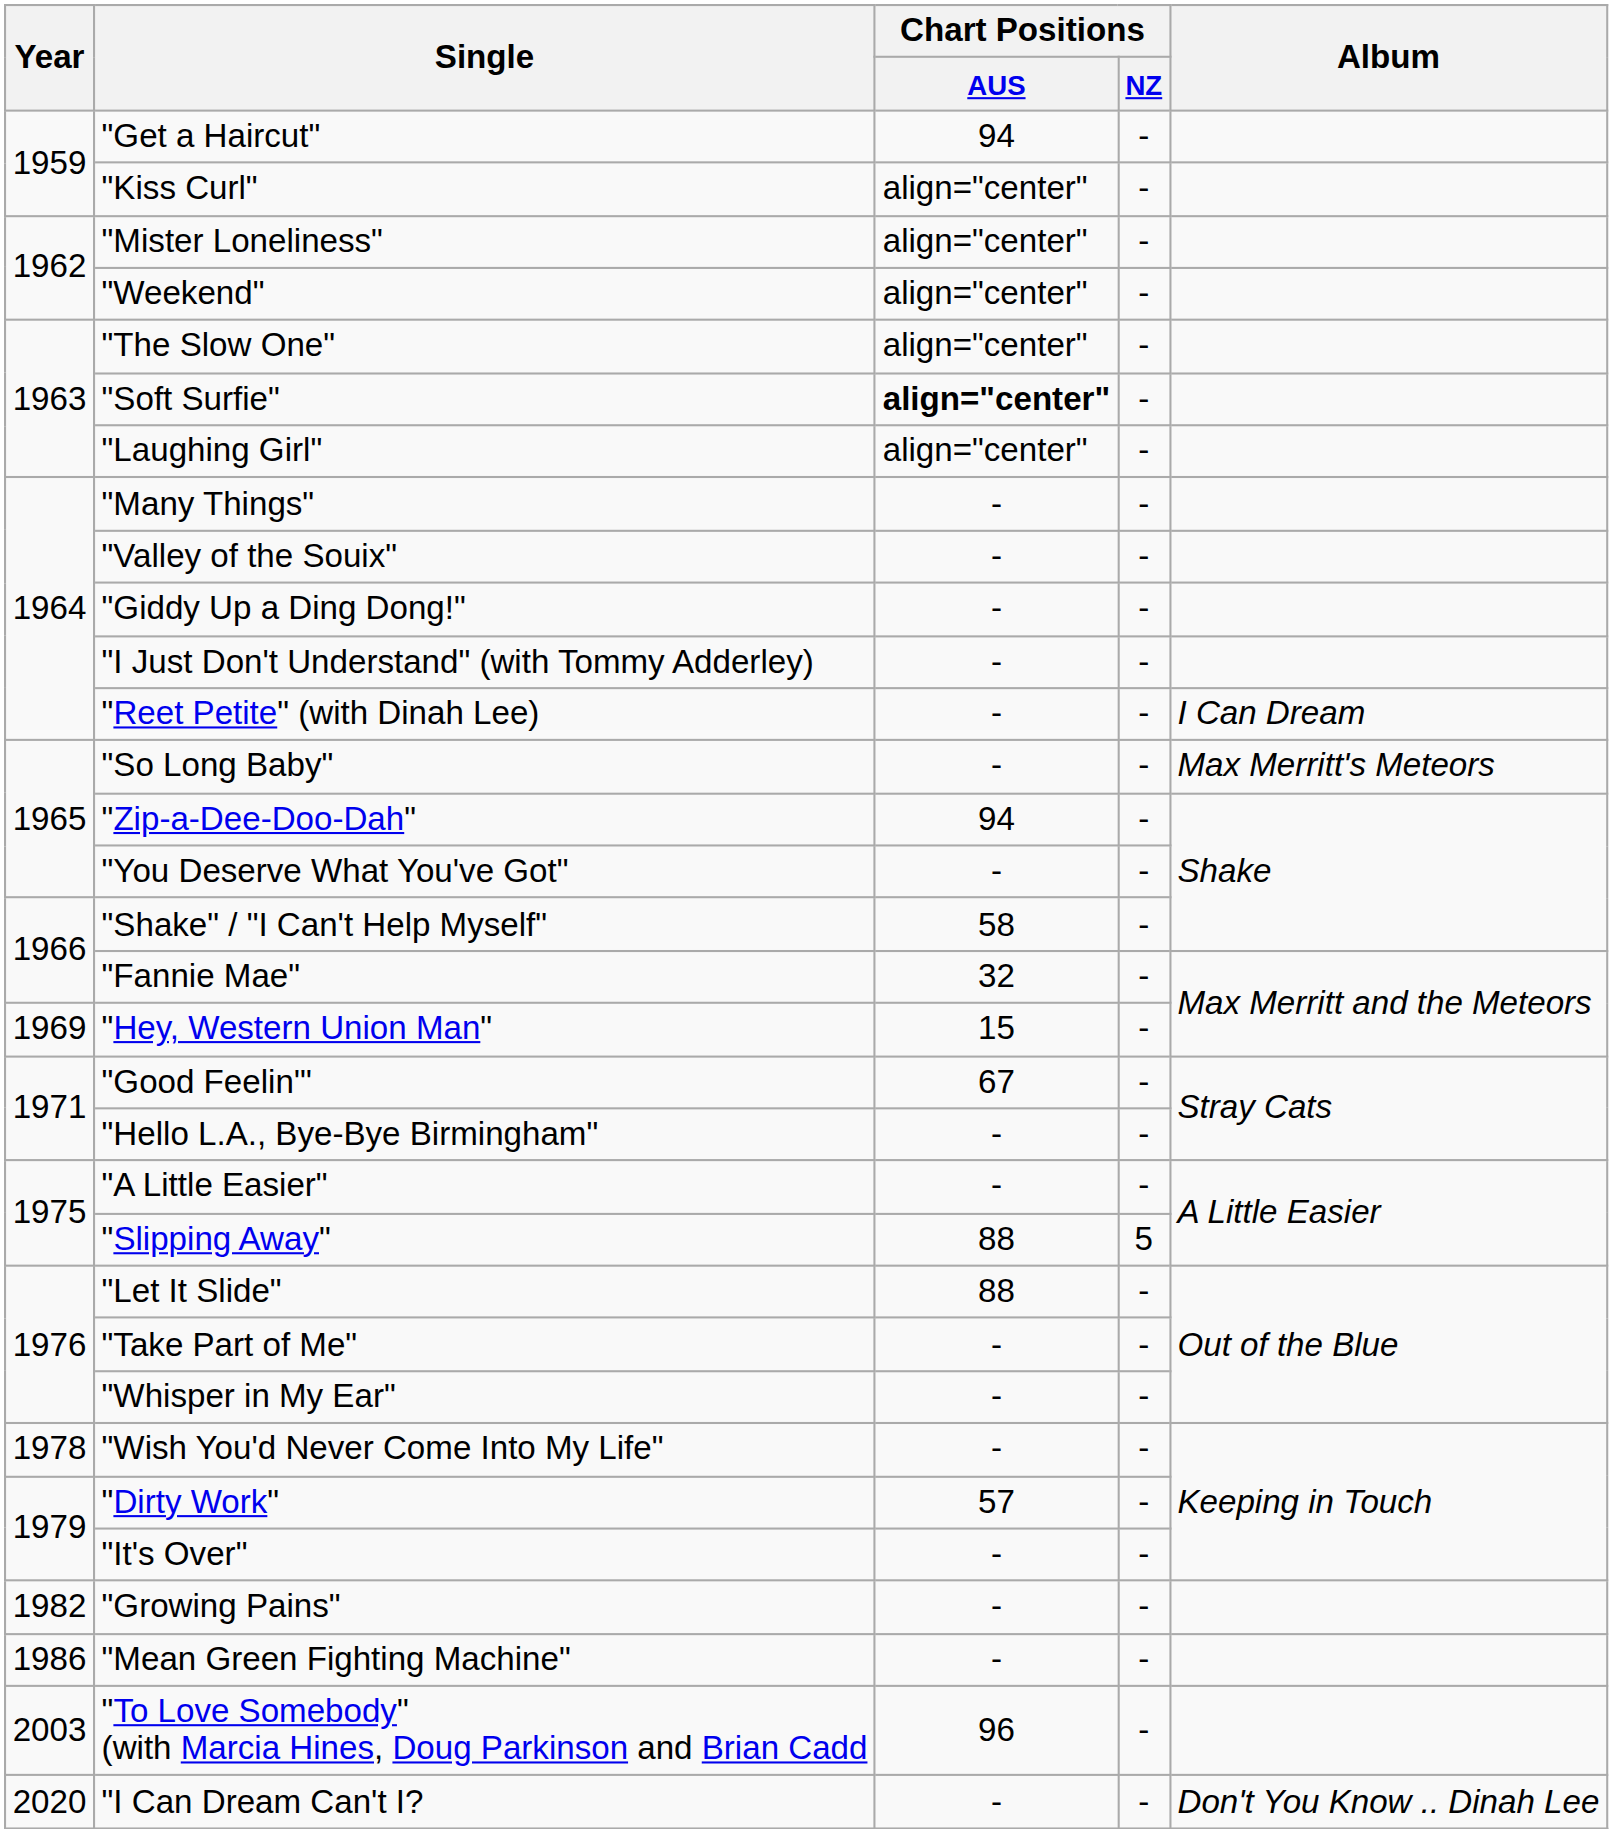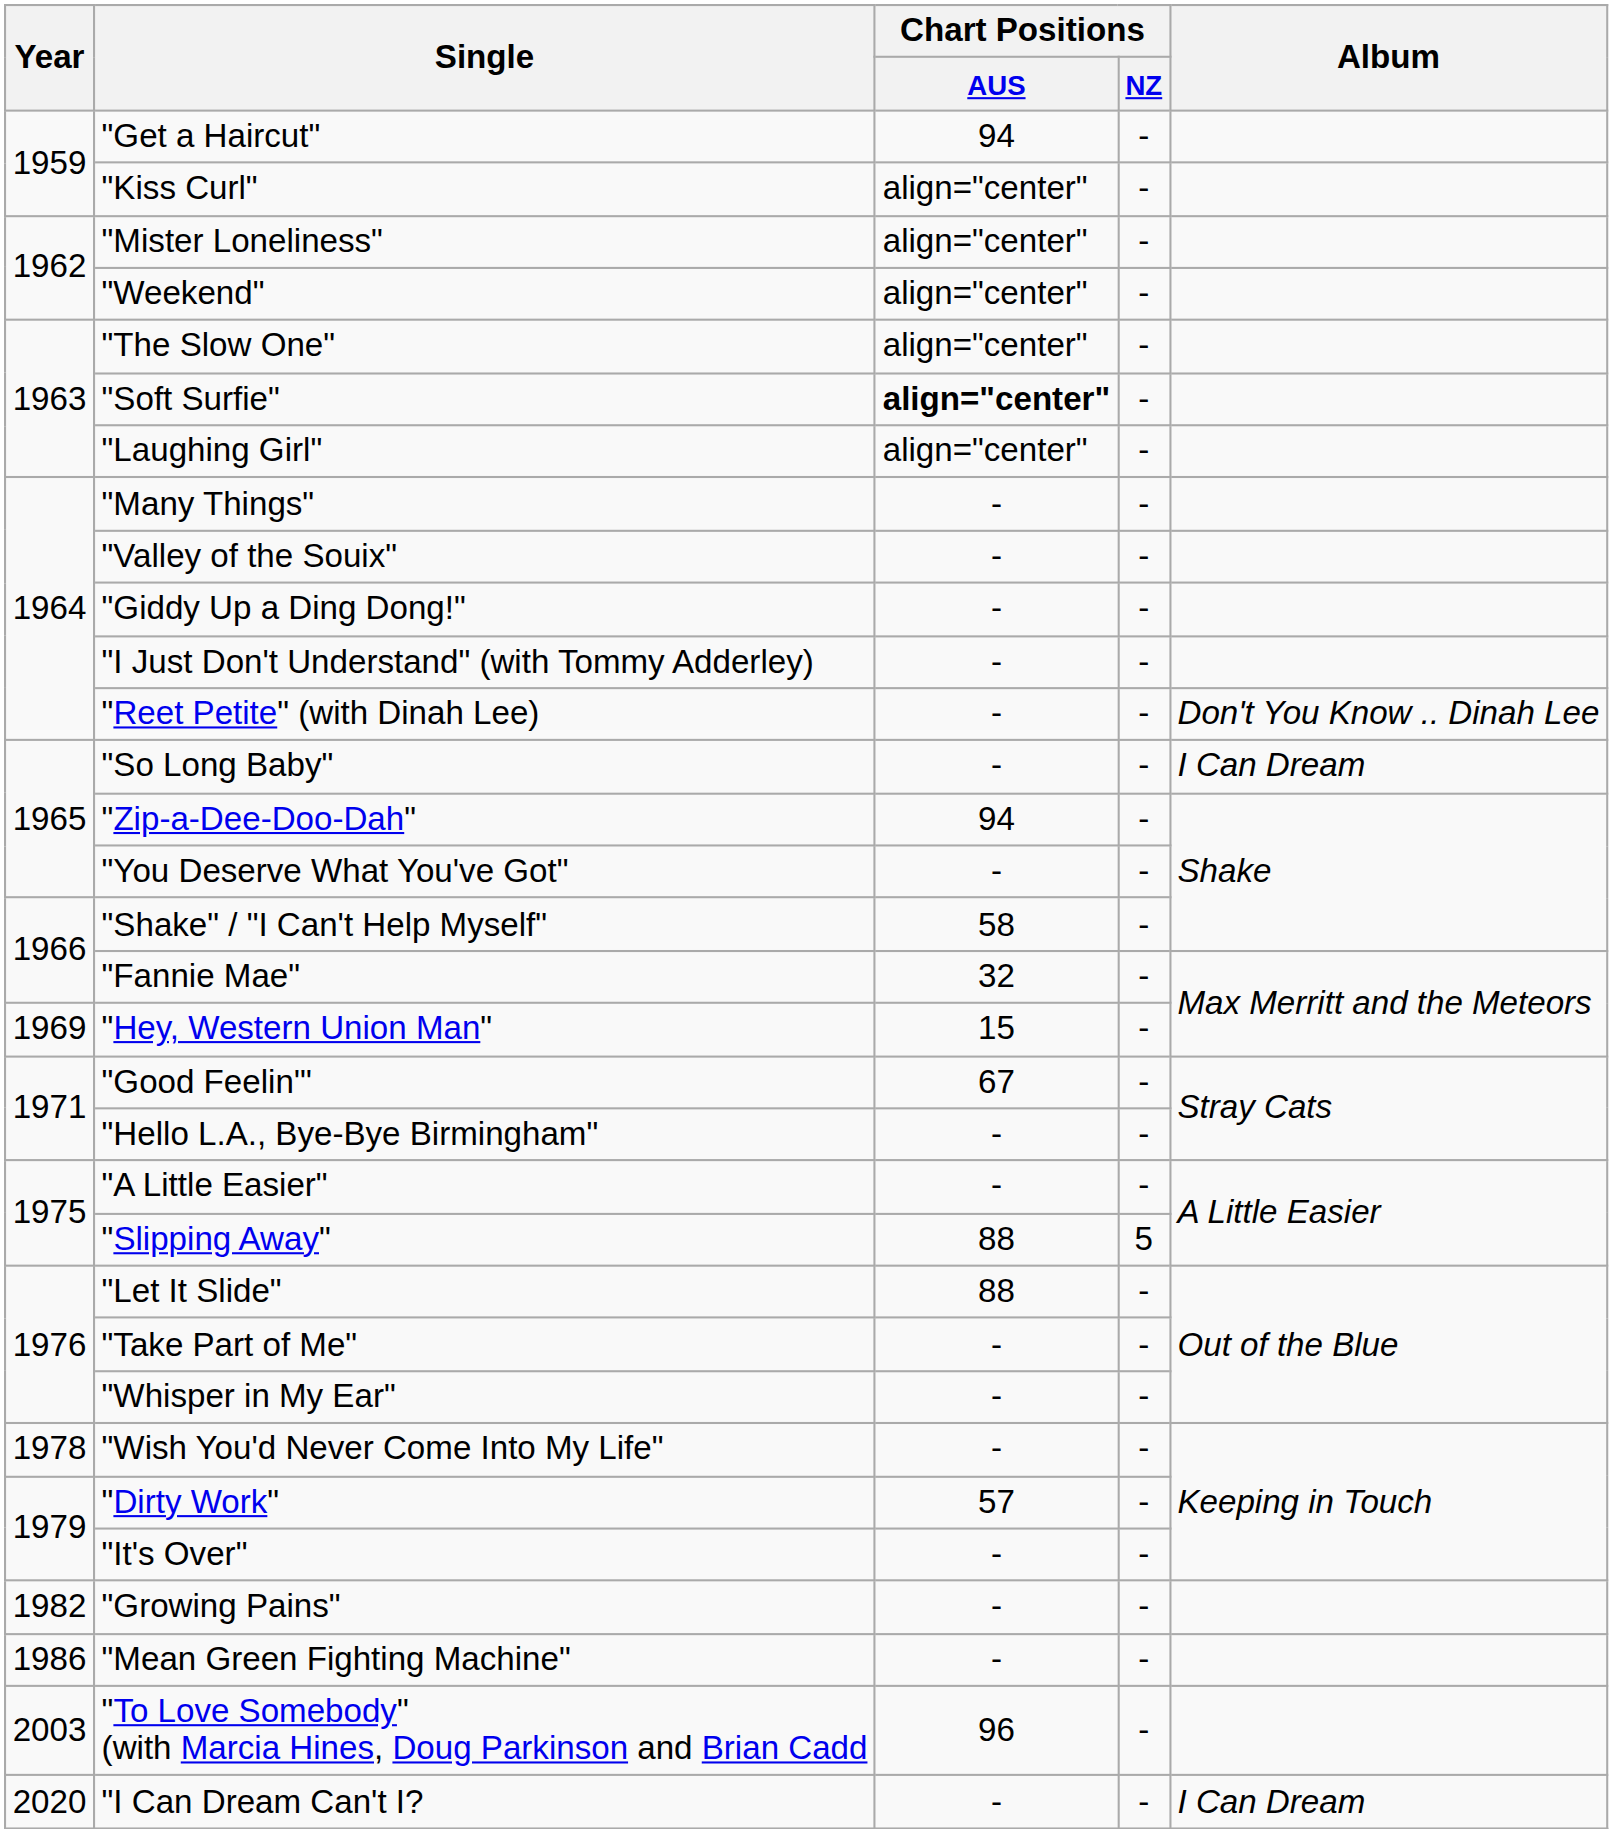(1271, 713) I Can Dream -> (1388, 713) Don't You Know .. Dinah Lee
(1336, 766) Max Merritt's Meteors -> (1271, 766) I Can Dream
(1388, 1801) Don't You Know .. Dinah Lee -> (1271, 1801) I Can Dream
